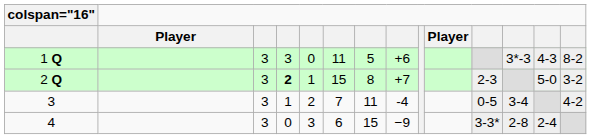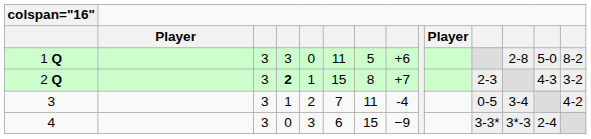(518, 58) 3*-3 -> (518, 58) 2-8
(547, 58) 4-3 -> (547, 58) 5-0
(547, 79) 5-0 -> (547, 79) 4-3
(518, 123) 2-8 -> (518, 123) 3*-3
